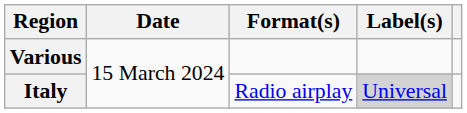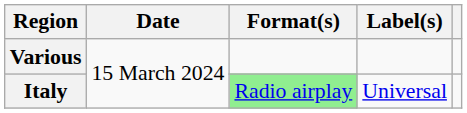(293, 90) no background -> (293, 90) lightgreen background
(405, 90) lightgrey background -> (405, 90) no background
